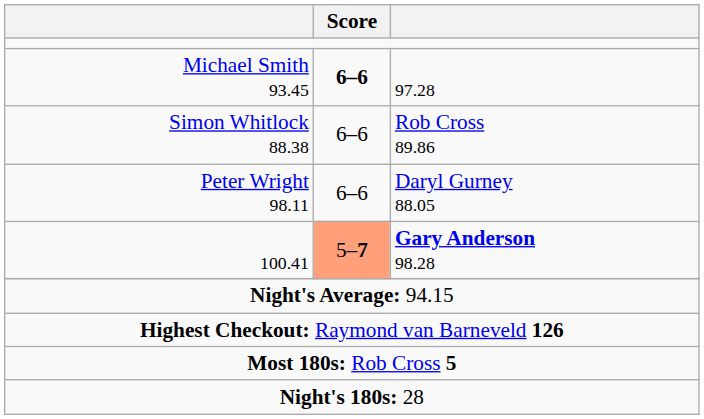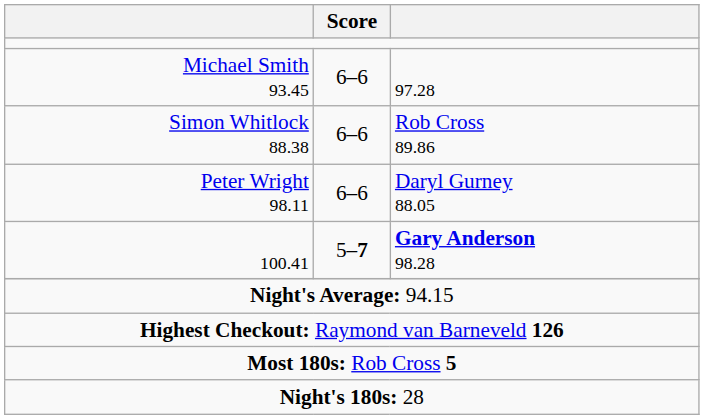(352, 76) bold -> (352, 76) normal
(352, 249) lightsalmon background -> (352, 249) no background
